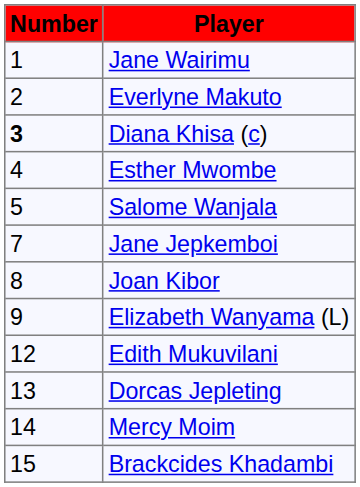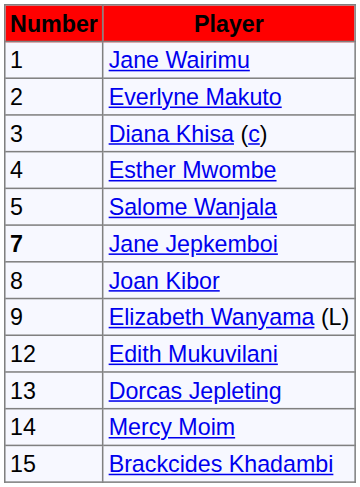(17, 133) bold -> (17, 133) normal
(17, 243) normal -> (17, 243) bold
